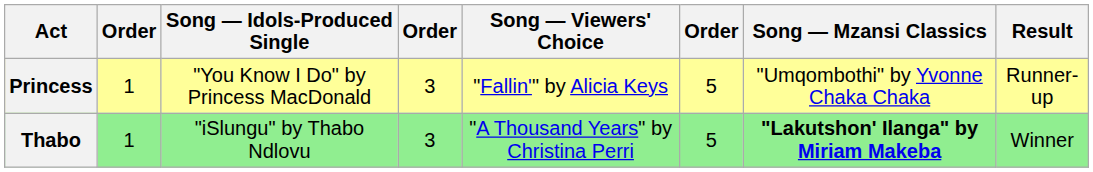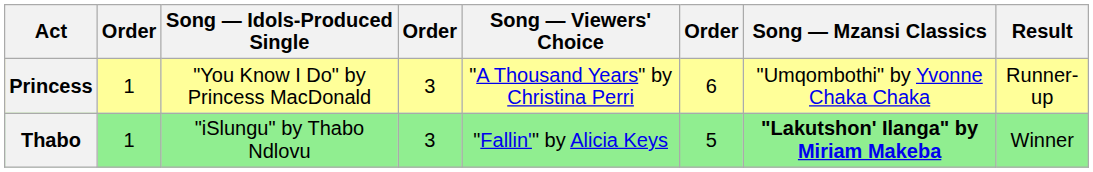(571, 85) "Fallin'" by Alicia Keys -> (571, 85) "A Thousand Years" by Christina Perri
(711, 85) 5 -> (711, 85) 6
(571, 140) "A Thousand Years" by Christina Perri -> (571, 140) "Fallin'" by Alicia Keys
